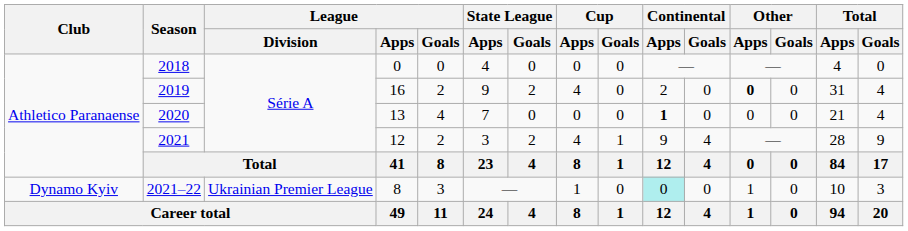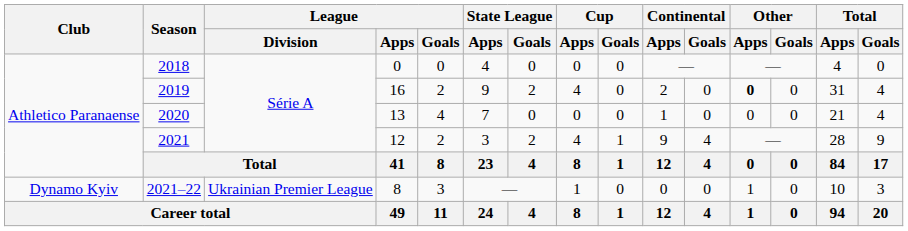(664, 115) bold -> (664, 115) normal
(664, 189) paleturquoise background -> (664, 189) no background
